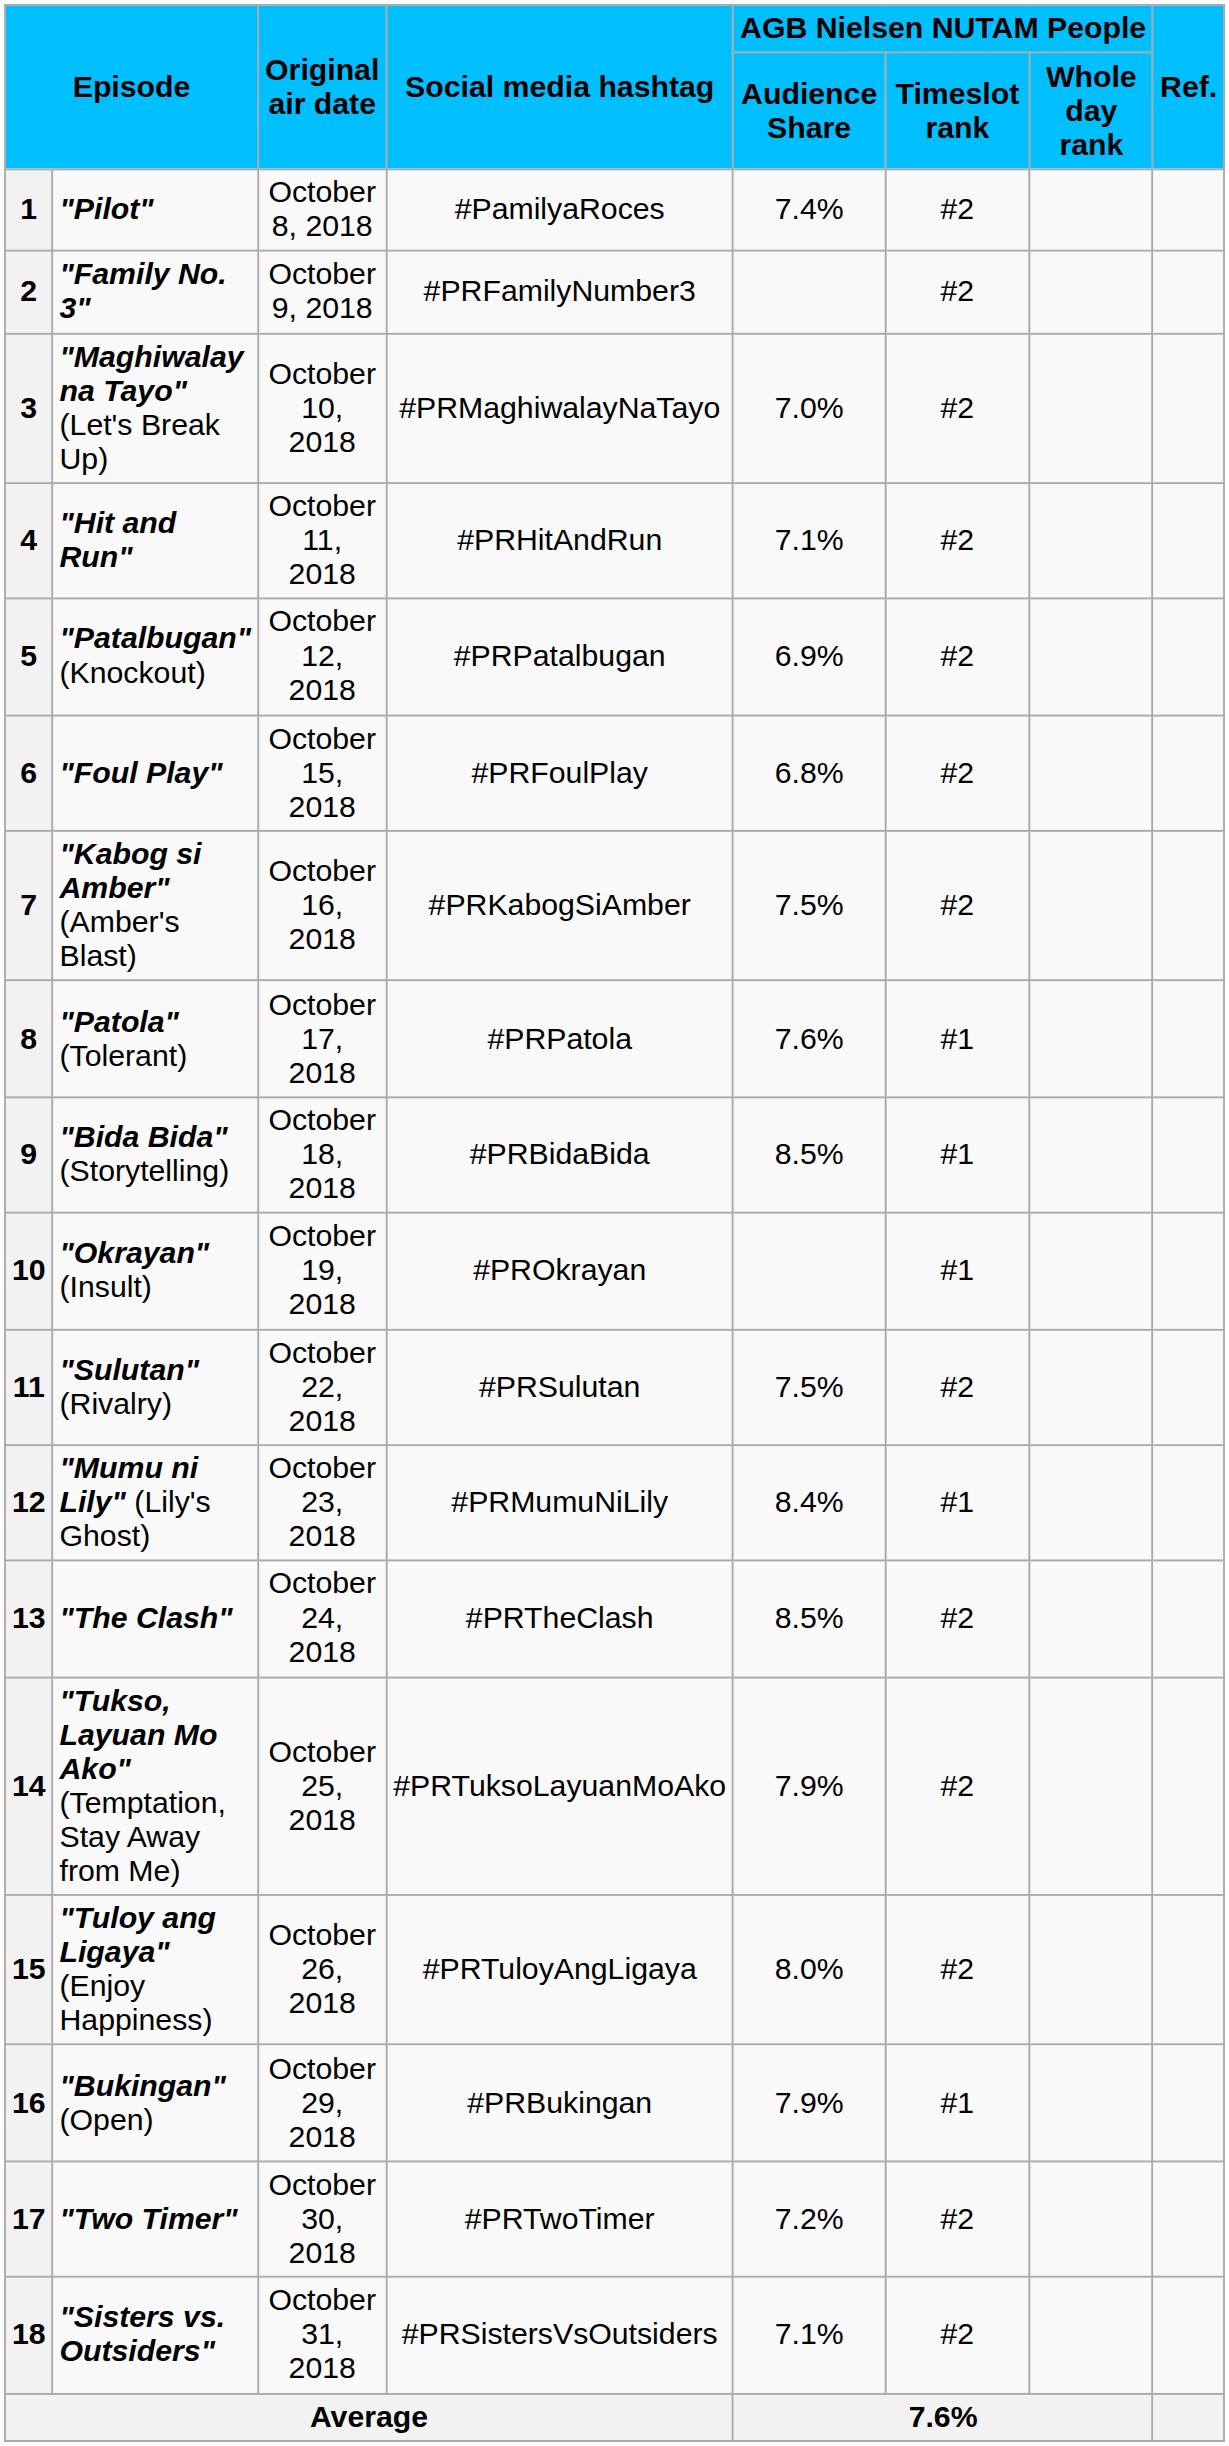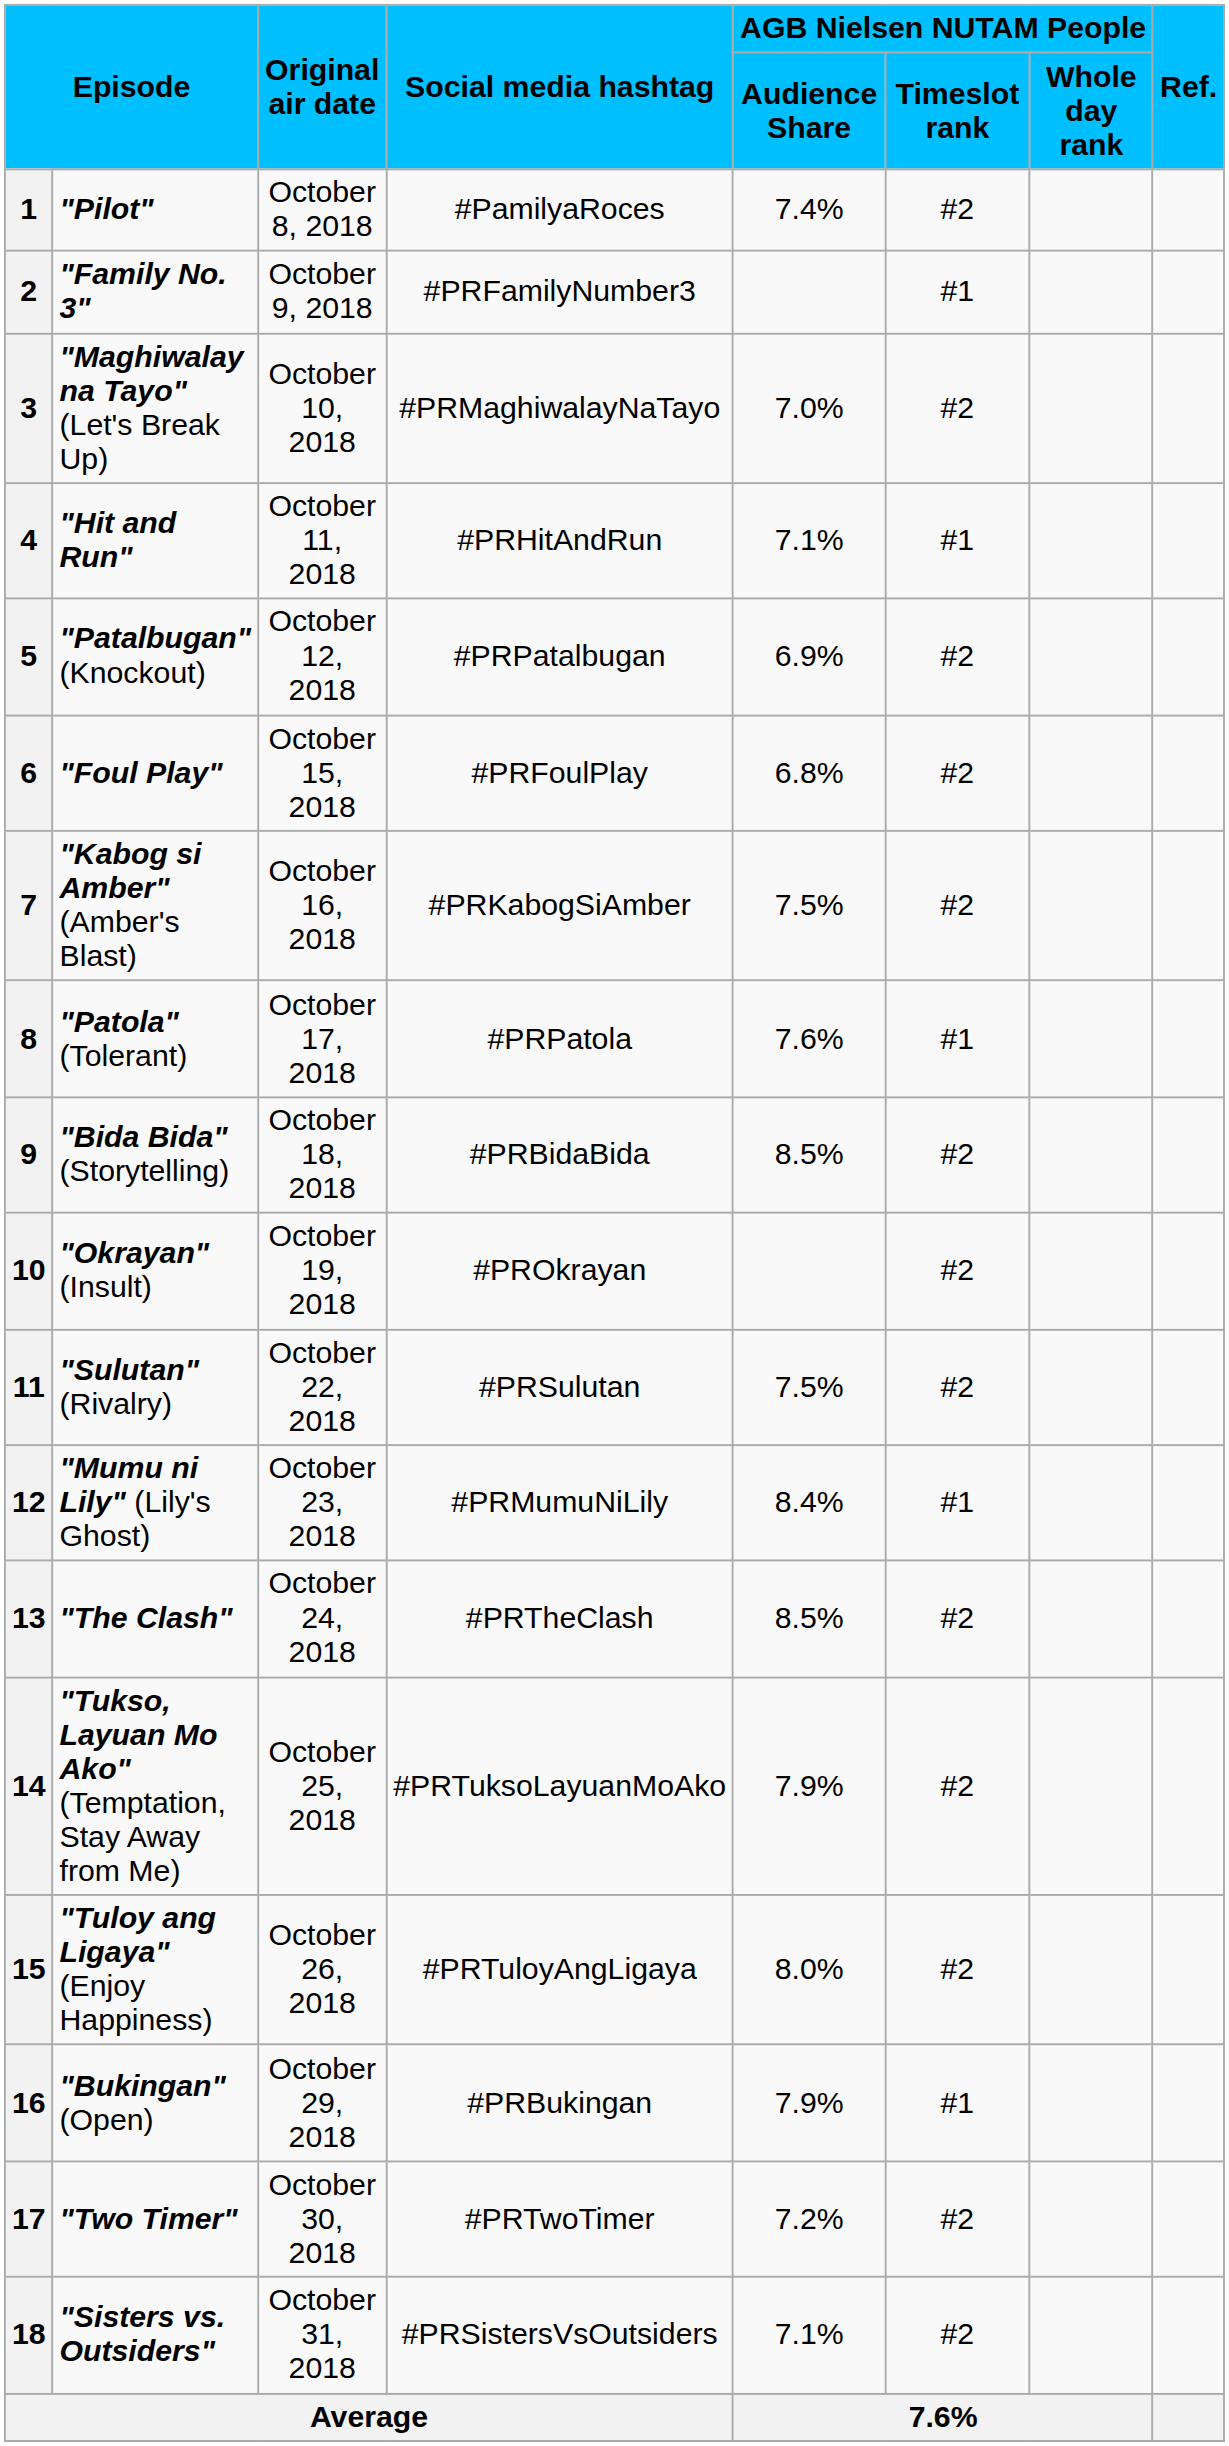(957, 291) #2 -> (957, 291) #1
(957, 540) #2 -> (957, 540) #1
(957, 1154) #1 -> (957, 1154) #2
(957, 1270) #1 -> (957, 1270) #2
